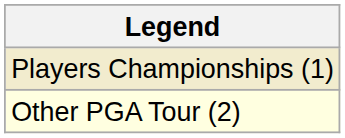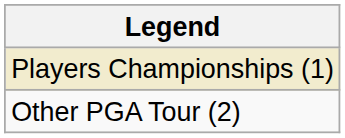(126, 112) lightyellow background -> (126, 112) no background
